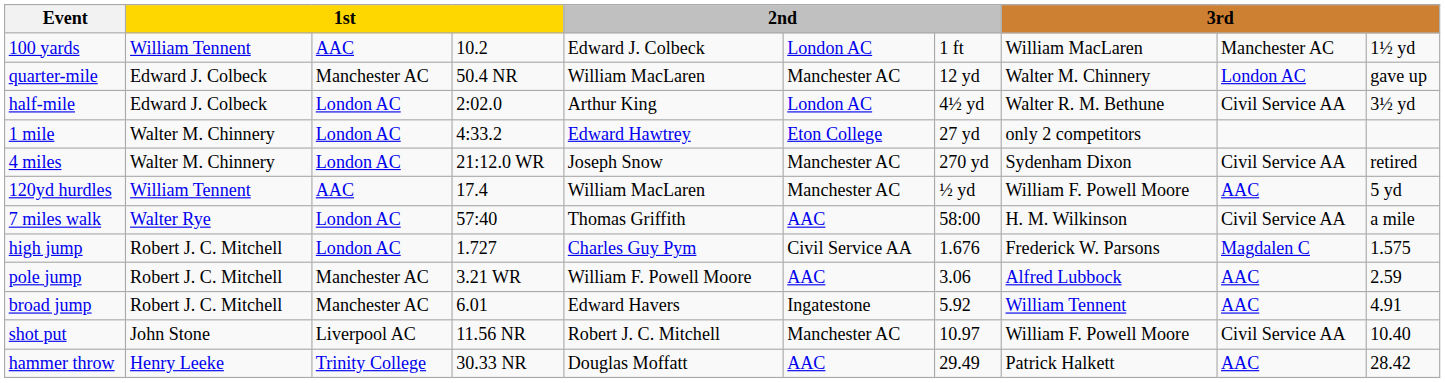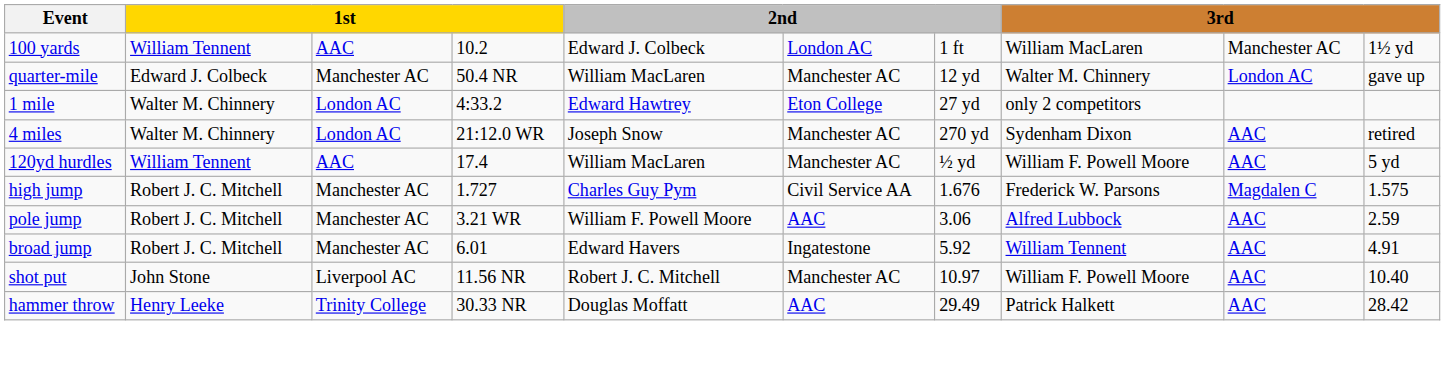- row: (42, 104)
(1283, 162) Civil Service AA -> (1247, 133) AAC
- row: (55, 219)
(358, 248) London AC -> (372, 190) Manchester AC
(1283, 334) Civil Service AA -> (1247, 276) AAC
